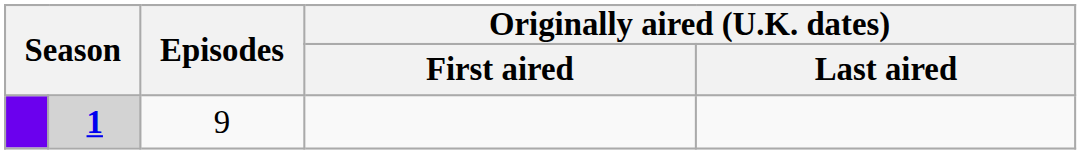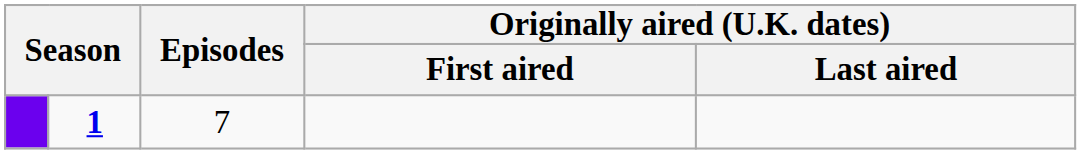(95, 121) lightgrey background -> (95, 121) no background
(222, 121) 9 -> (222, 121) 7
